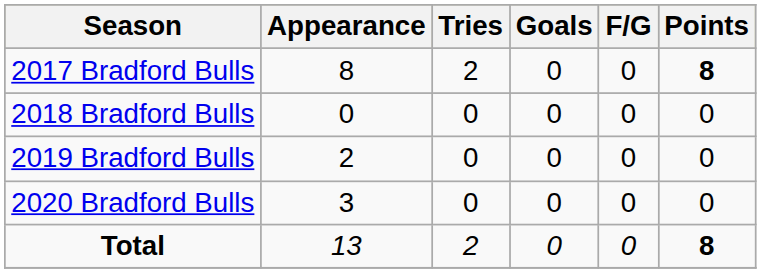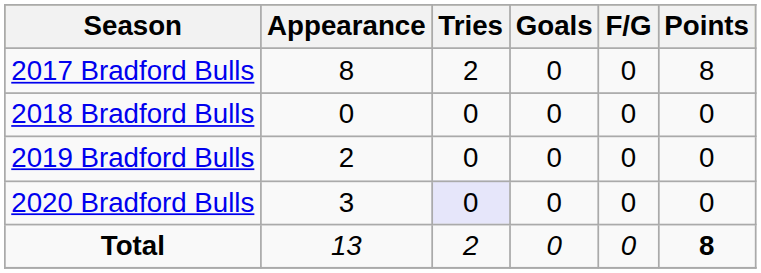(707, 70) bold -> (707, 70) normal
(471, 202) no background -> (471, 202) lavender background
